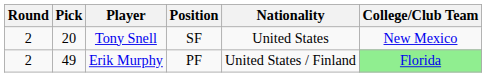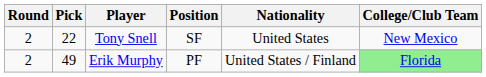(69, 38) 20 -> (69, 38) 22
